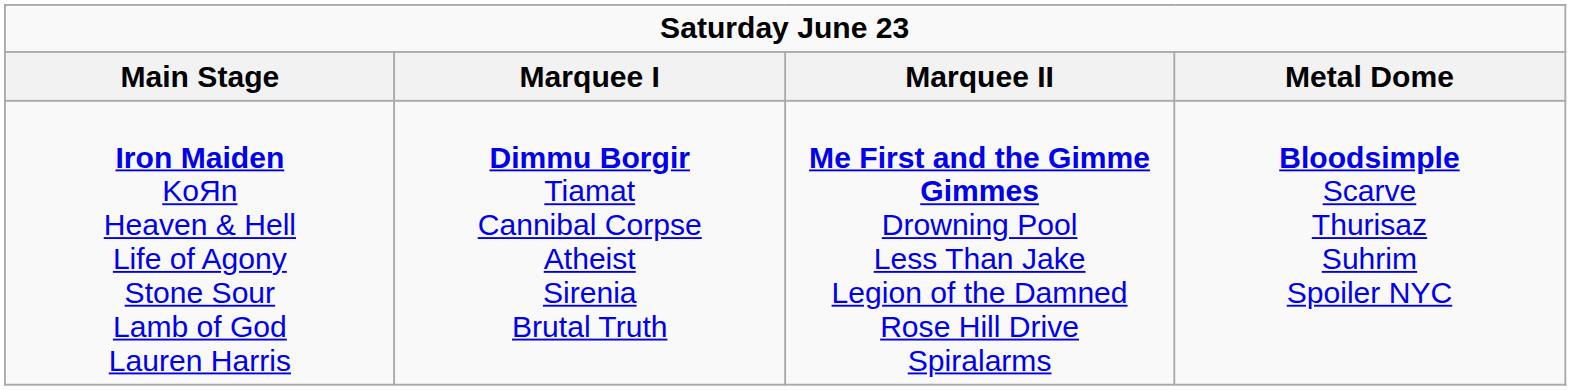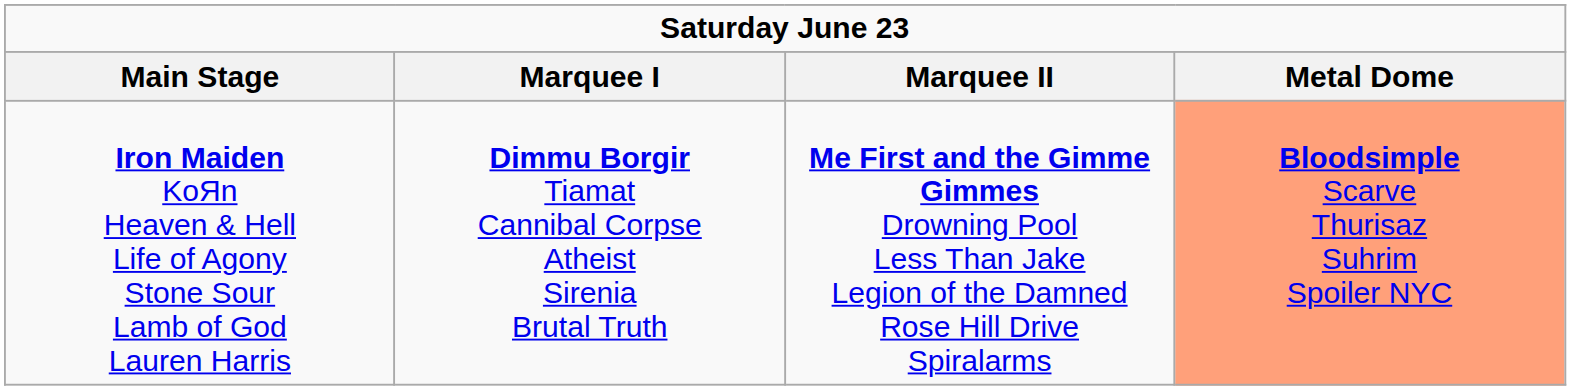(1369, 225) no background -> (1369, 225) lightsalmon background
